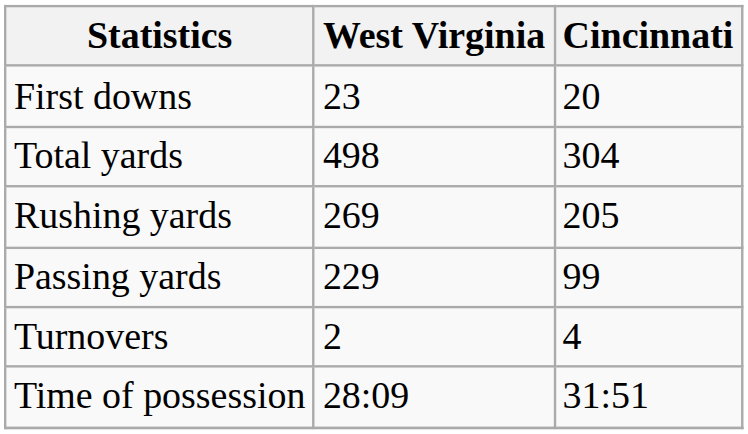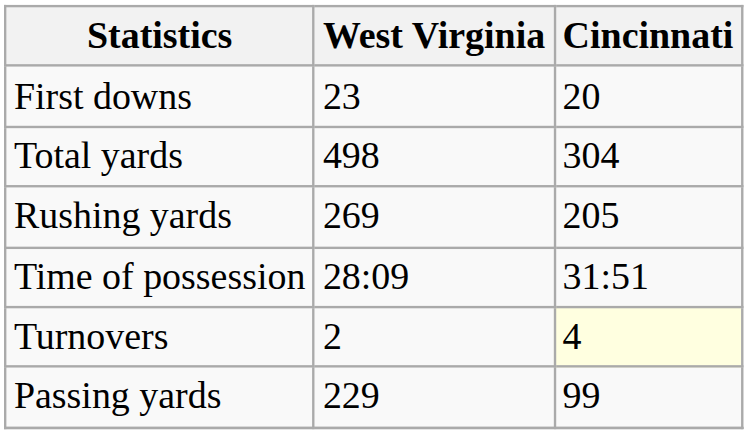rows swapped: (118, 276) <-> (160, 396)
(572, 336) no background -> (572, 336) lightyellow background
